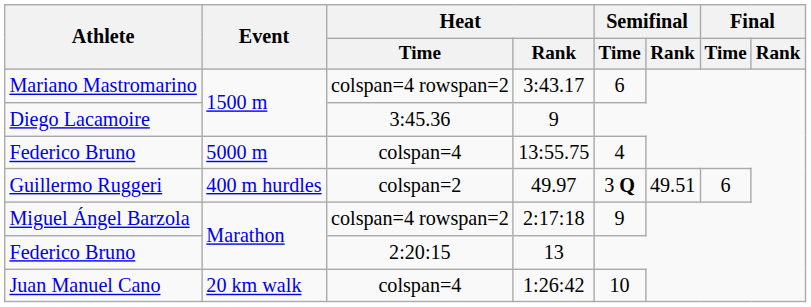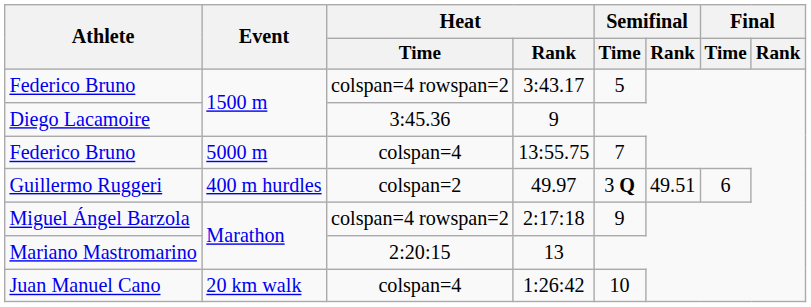(103, 86) Mariano Mastromarino -> (72, 86) Federico Bruno
(620, 86) 6 -> (620, 86) 5
(620, 152) 4 -> (620, 152) 7
(72, 252) Federico Bruno -> (103, 252) Mariano Mastromarino
